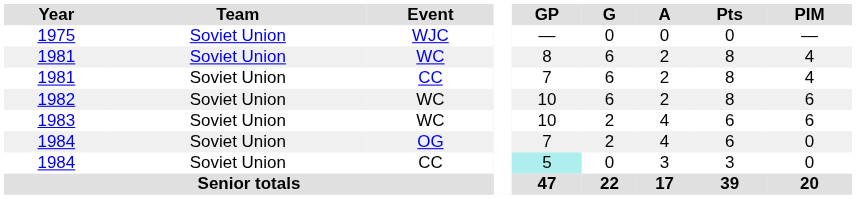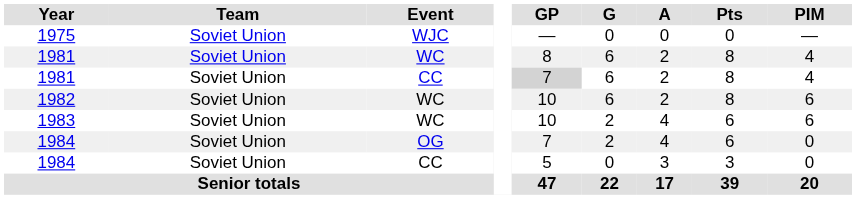(547, 78) no background -> (547, 78) lightgrey background
(547, 162) paleturquoise background -> (547, 162) no background
